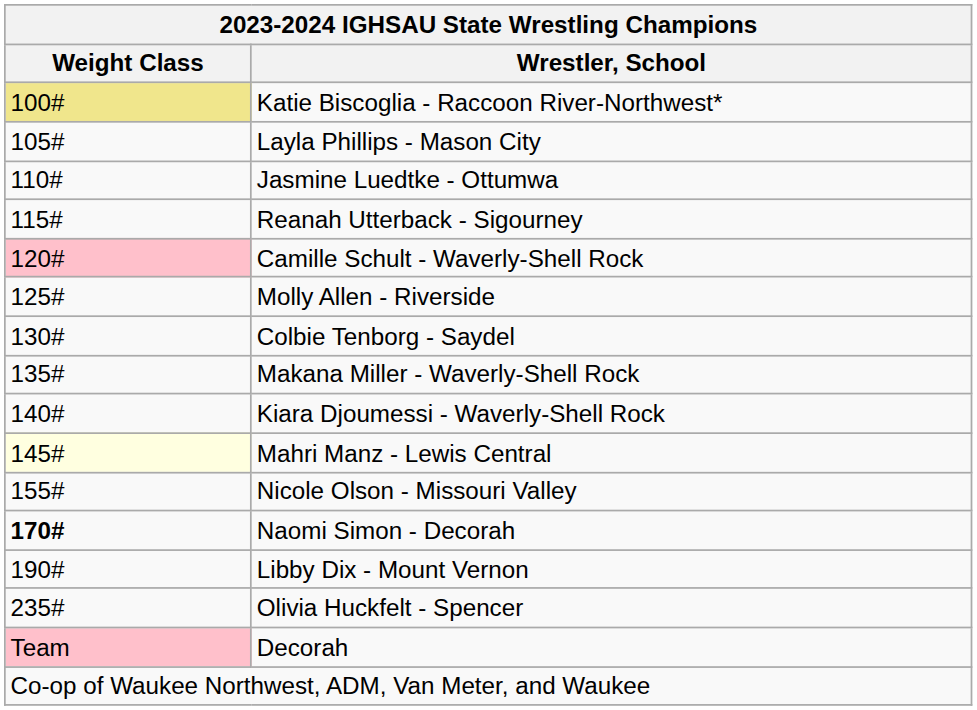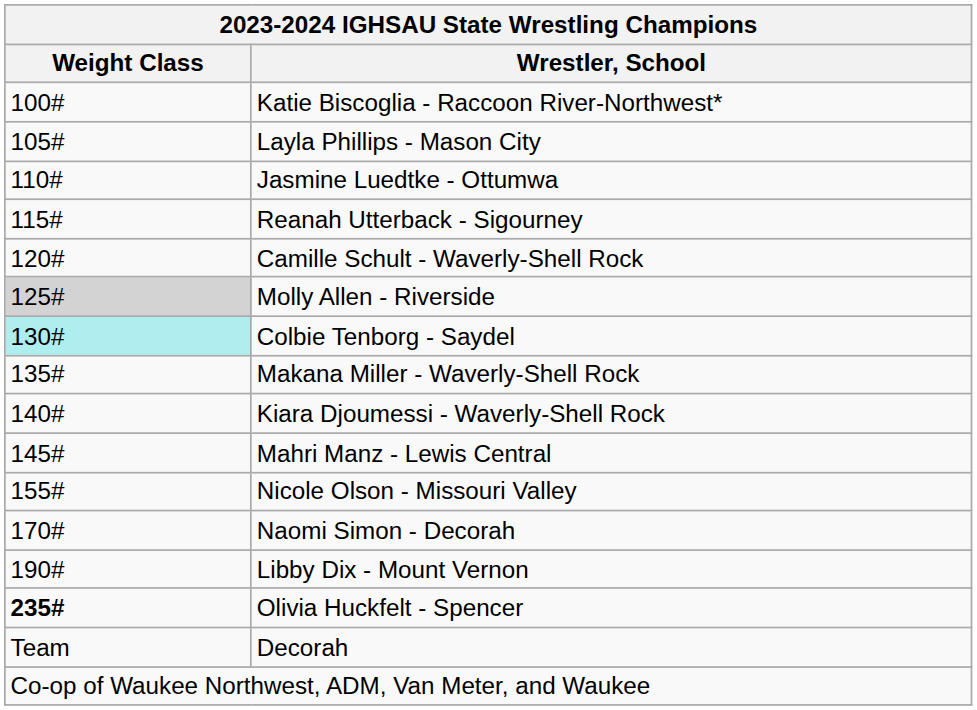(37, 102) khaki background -> (37, 102) no background
(37, 258) pink background -> (37, 258) no background
(37, 297) no background -> (37, 297) lightgrey background
(37, 336) no background -> (37, 336) paleturquoise background
(37, 452) lightyellow background -> (37, 452) no background
(37, 530) bold -> (37, 530) normal
(37, 608) normal -> (37, 608) bold
(40, 647) pink background -> (40, 647) no background
